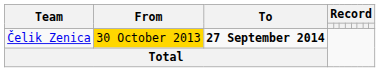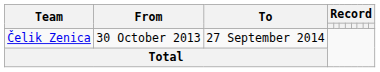(149, 38) gold background -> (149, 38) no background
(266, 38) bold -> (266, 38) normal
